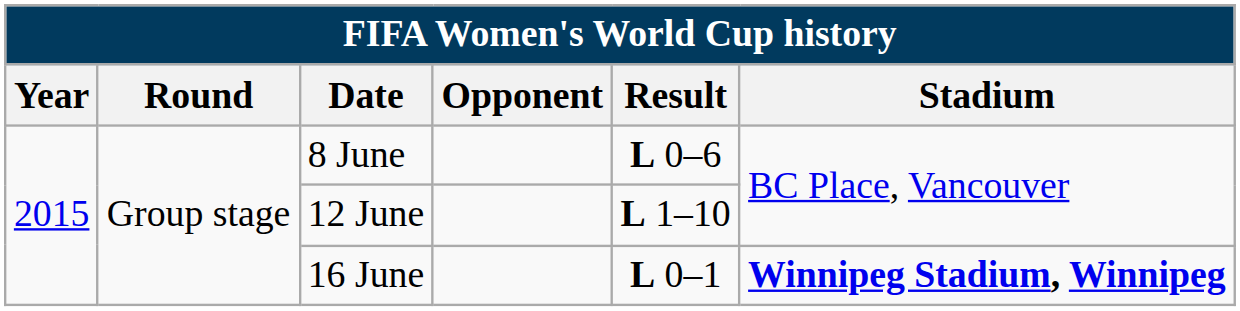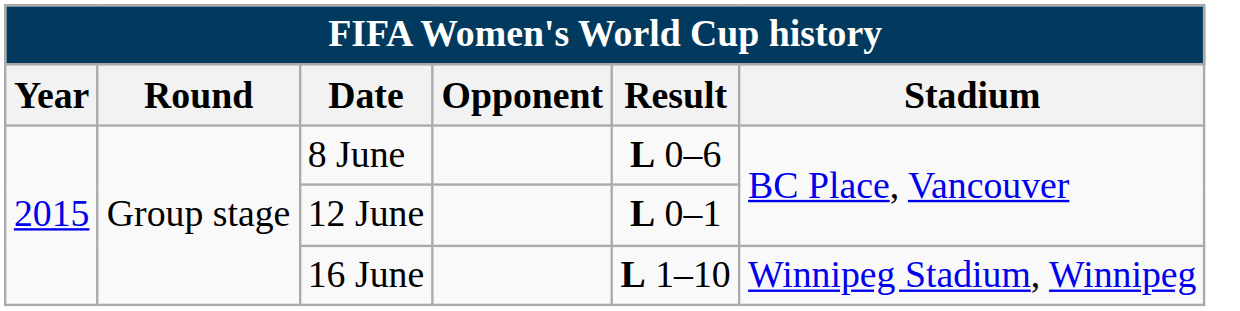(676, 214) L 1–10 -> (676, 214) L 0–1
(676, 273) L 0–1 -> (676, 273) L 1–10
(987, 273) bold -> (972, 273) normal
